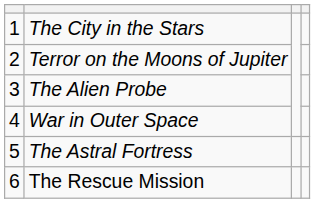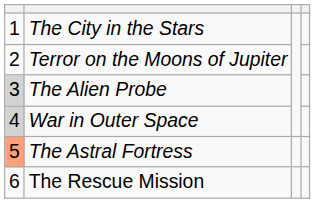(14, 90) no background -> (14, 90) lightgrey background
(14, 120) no background -> (14, 120) lightgrey background
(14, 151) no background -> (14, 151) lightsalmon background
